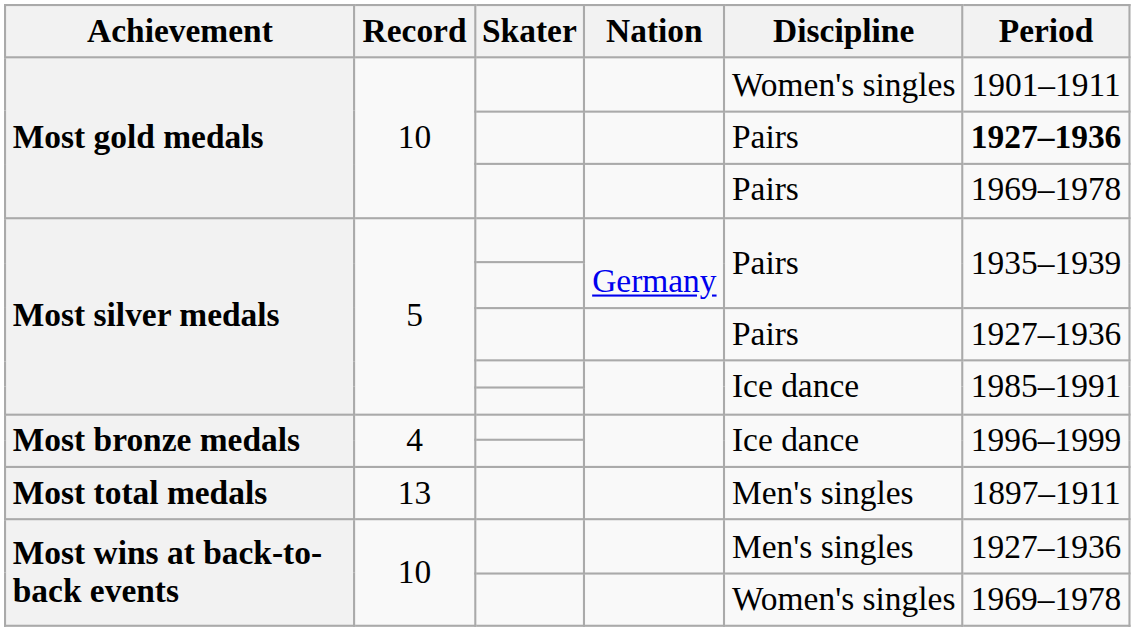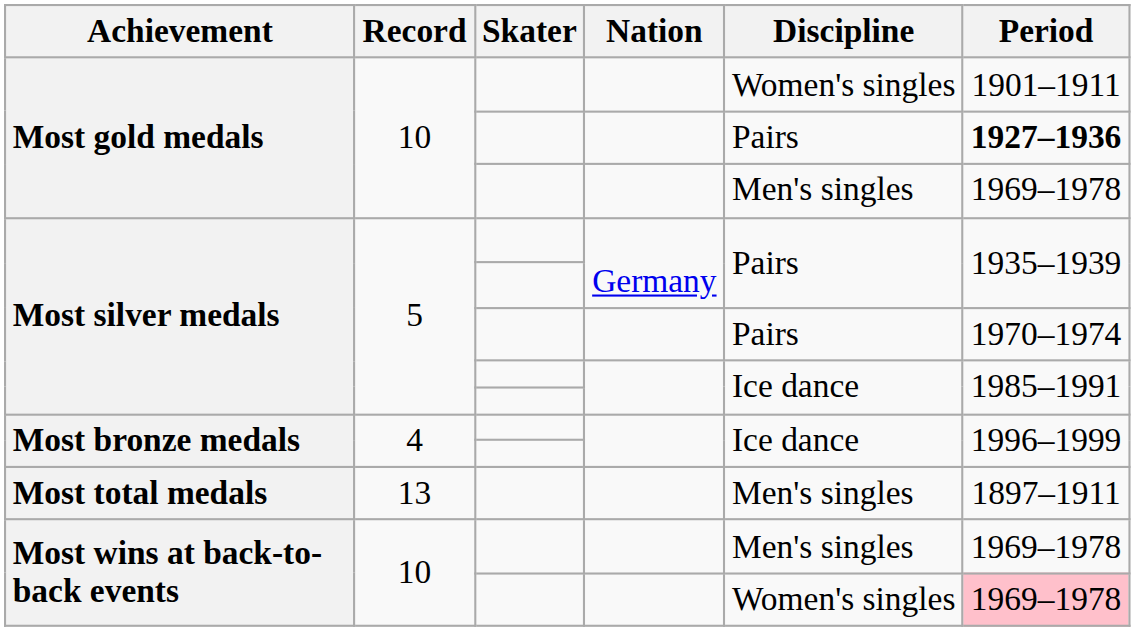(765, 190) Pairs -> (823, 190) Men's singles
(1046, 333) 1927–1936 -> (1046, 333) 1970–1974
(1046, 545) 1927–1936 -> (1046, 545) 1969–1978
(1046, 598) no background -> (1046, 598) pink background
